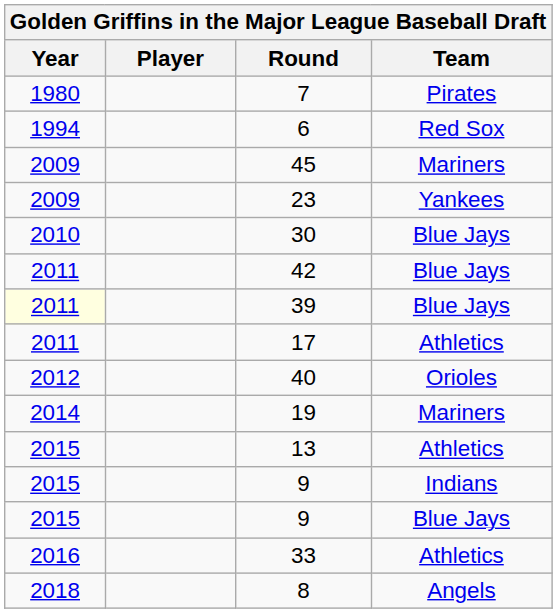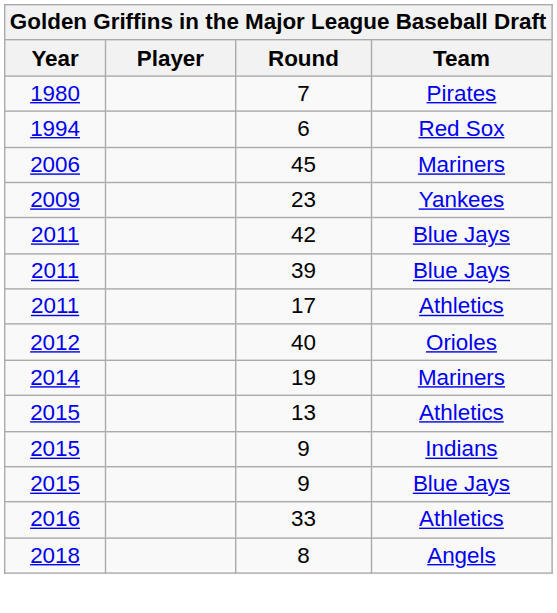(55, 164) 2009 -> (55, 164) 2006
- row: (303, 235)
(55, 306) lightyellow background -> (55, 270) no background
